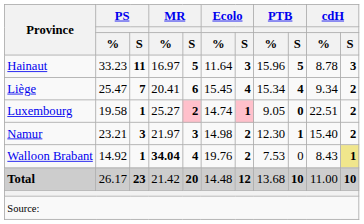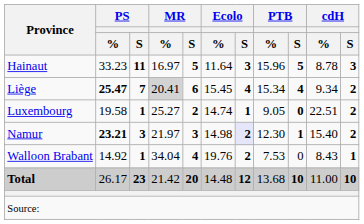(113, 89) normal -> (113, 89) bold
(166, 89) no background -> (166, 89) lightgrey background
(195, 111) pink background -> (195, 111) no background
(248, 111) pink background -> (248, 111) no background
(113, 134) normal -> (113, 134) bold
(248, 134) no background -> (248, 134) lavender background
(166, 156) bold -> (166, 156) normal
(353, 156) khaki background -> (353, 156) no background
